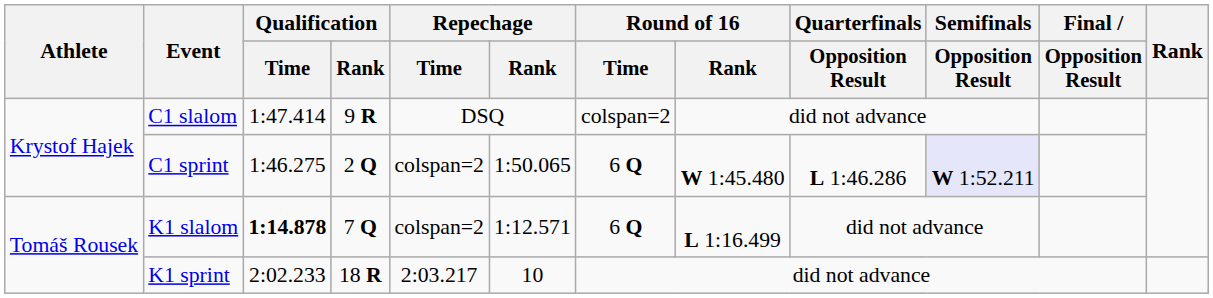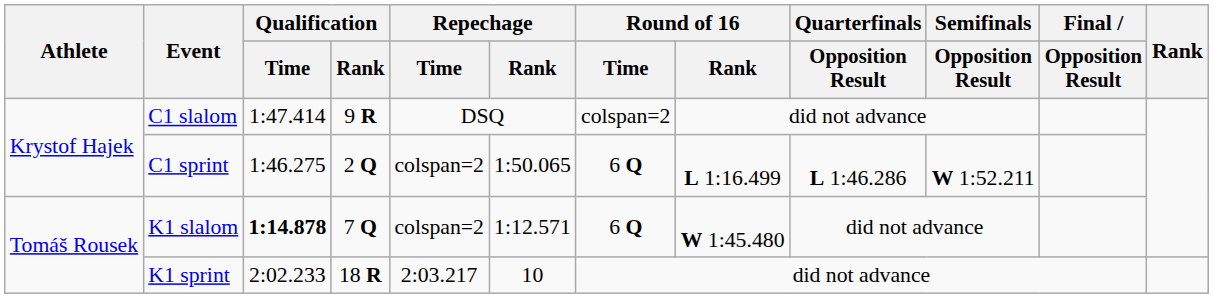(733, 178) W 1:45.480 -> (733, 178) L 1:16.499
(983, 178) lavender background -> (983, 178) no background
(733, 239) L 1:16.499 -> (733, 239) W 1:45.480
